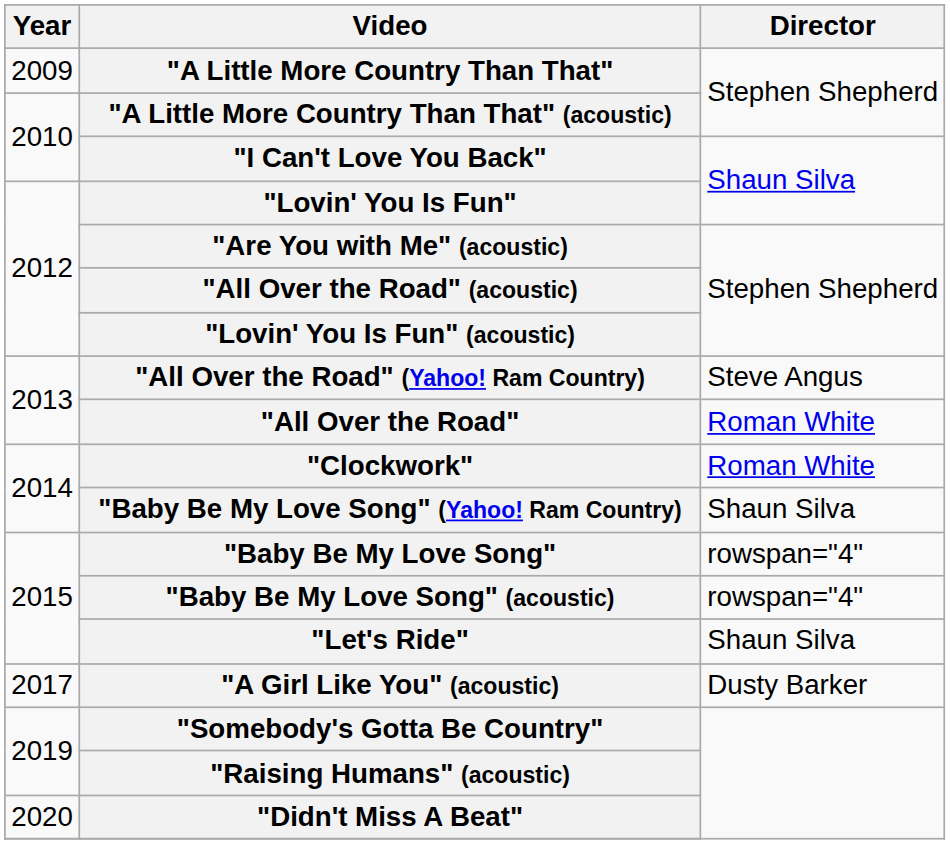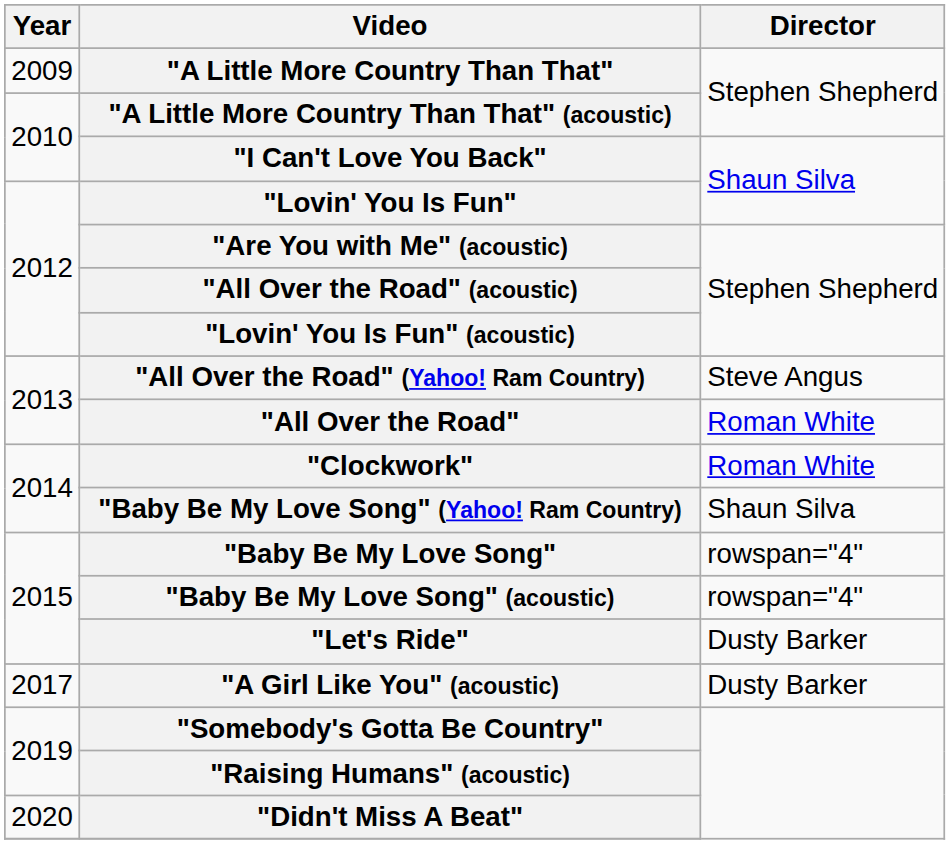(781, 641) Shaun Silva -> (787, 641) Dusty Barker
